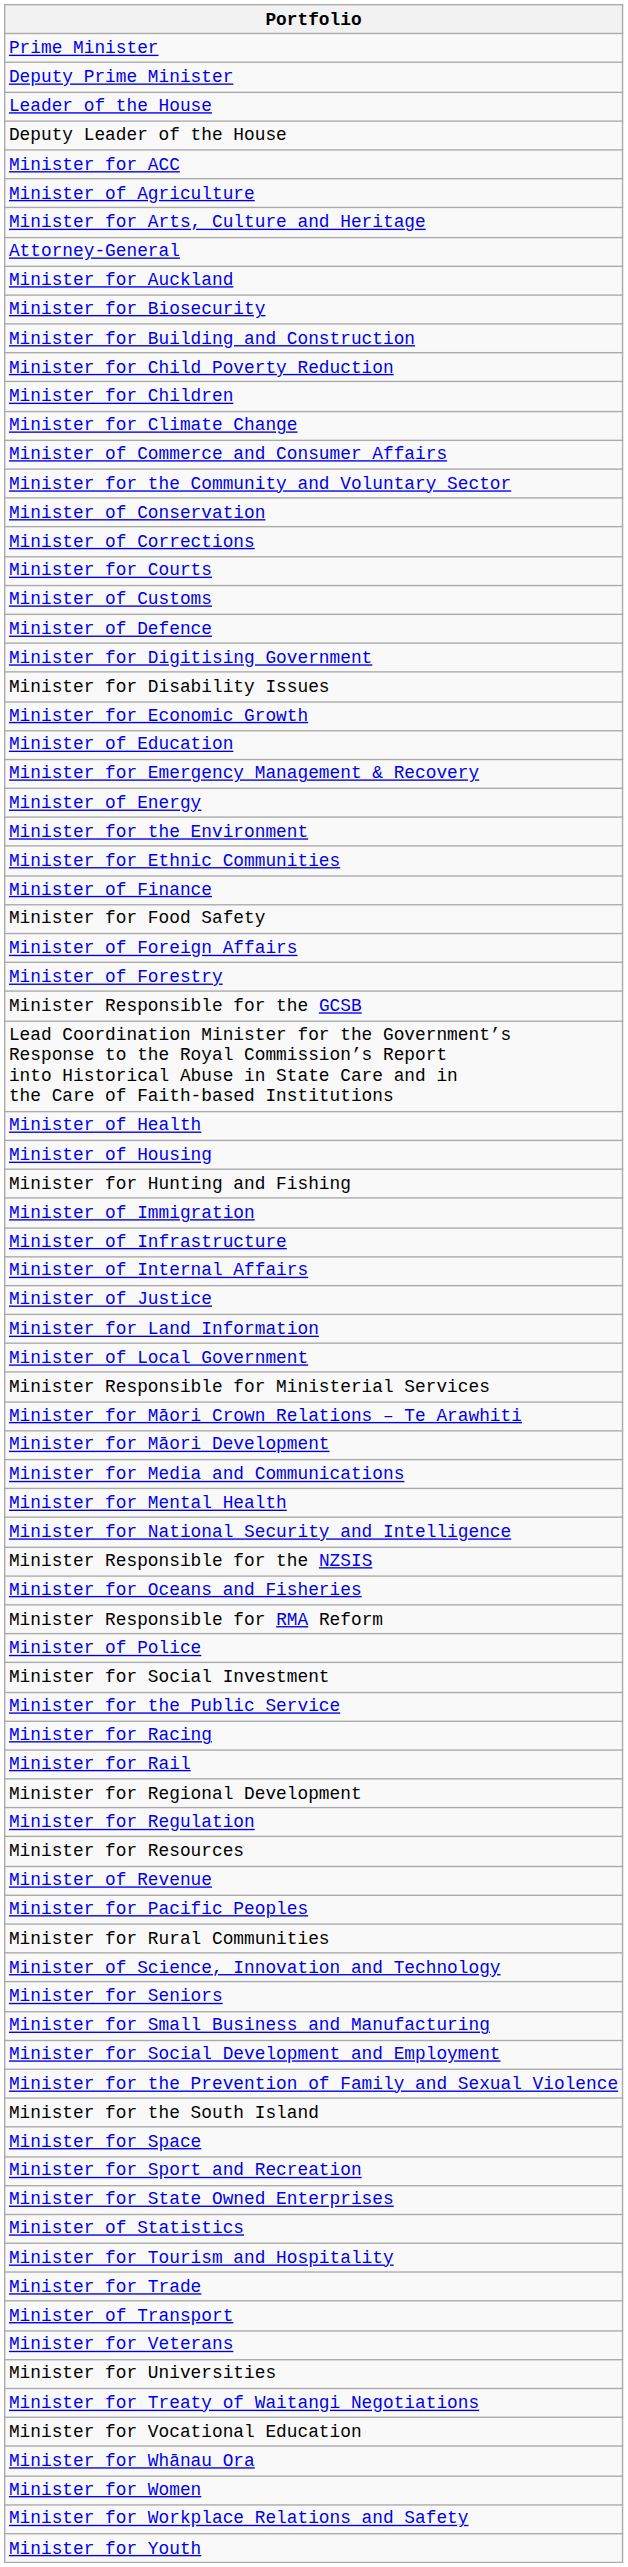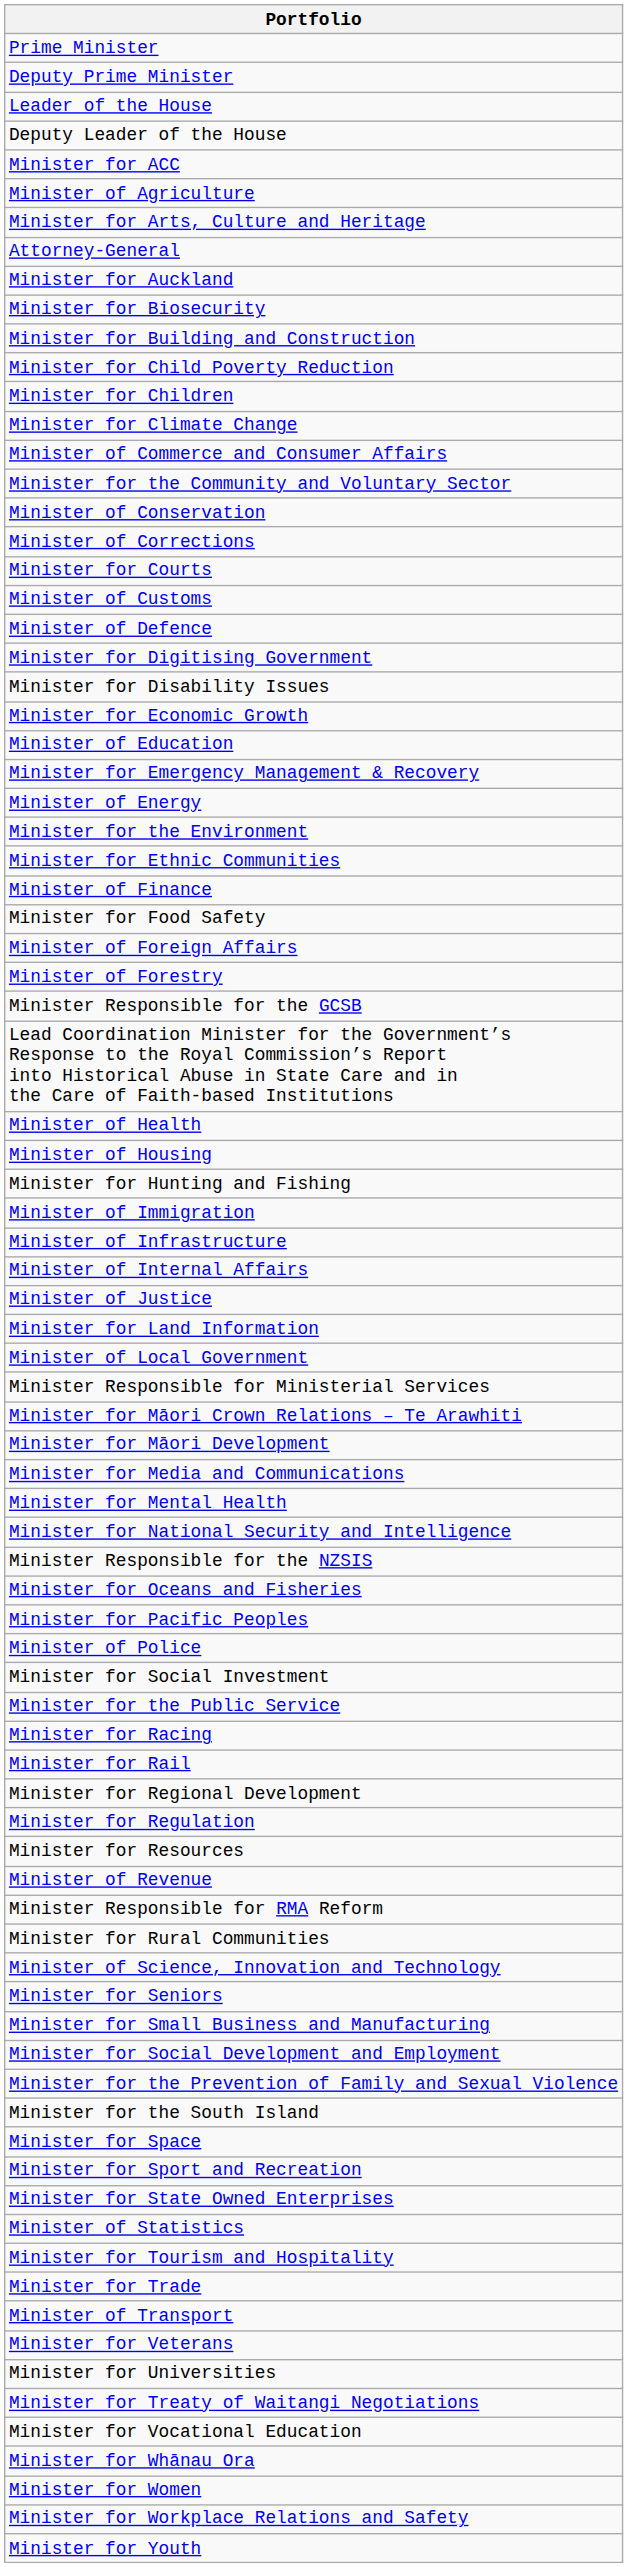(196, 1619) Minister Responsible for RMA Reform -> (159, 1619) Minister for Pacific Peoples
(159, 1910) Minister for Pacific Peoples -> (196, 1910) Minister Responsible for RMA Reform
